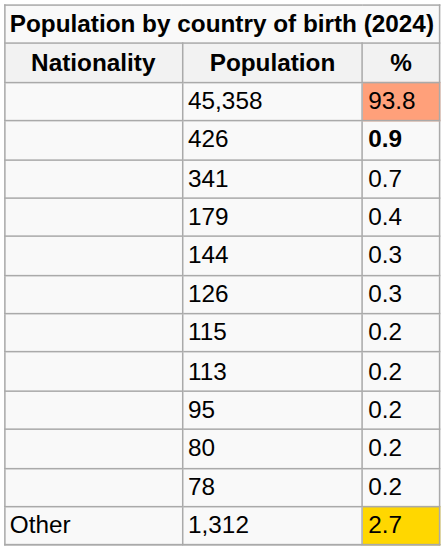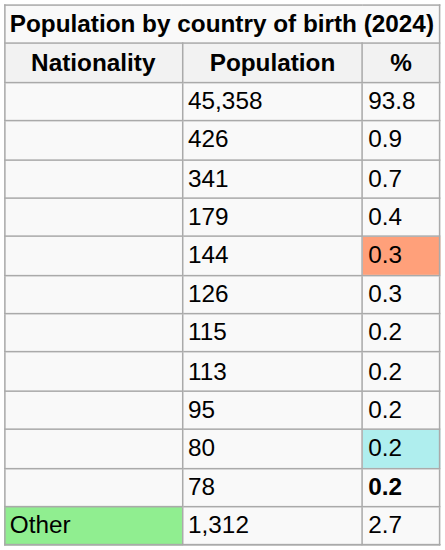(392, 101) lightsalmon background -> (392, 101) no background
(385, 139) bold -> (385, 139) normal
(385, 255) no background -> (385, 255) lightsalmon background
(385, 448) no background -> (385, 448) paleturquoise background
(385, 486) normal -> (385, 486) bold
(40, 525) no background -> (40, 525) lightgreen background
(385, 525) gold background -> (385, 525) no background
